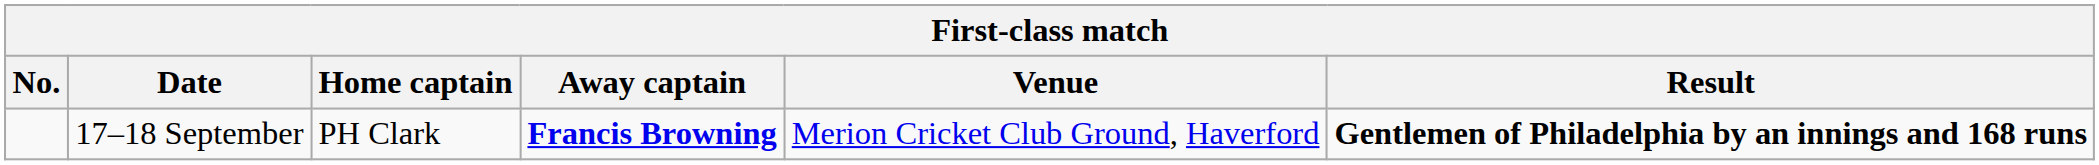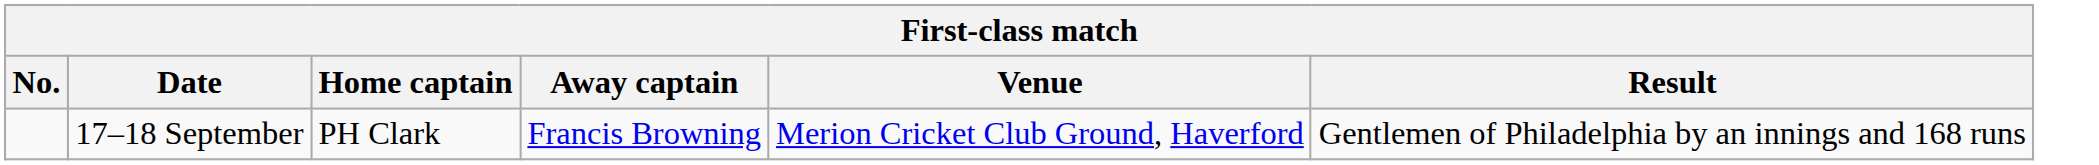(652, 133) bold -> (644, 133) normal
(1711, 133) bold -> (1672, 133) normal
